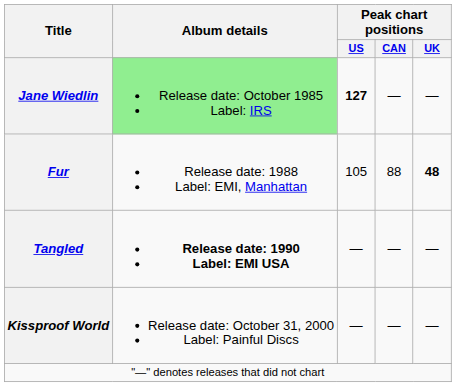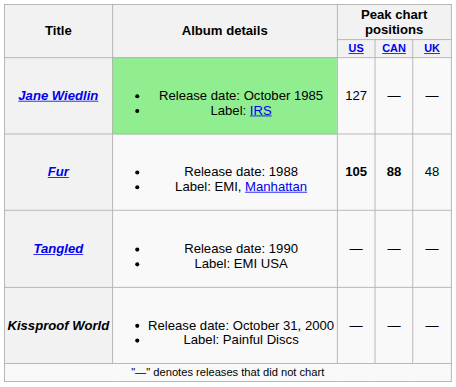(356, 95) bold -> (356, 95) normal
(356, 172) normal -> (356, 172) bold
(394, 172) normal -> (394, 172) bold
(432, 172) bold -> (432, 172) normal
(225, 256) bold -> (225, 256) normal
